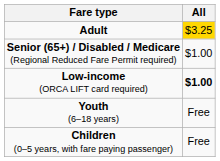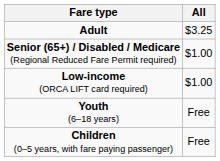(199, 30) gold background -> (199, 30) no background
(199, 83) bold -> (199, 83) normal
